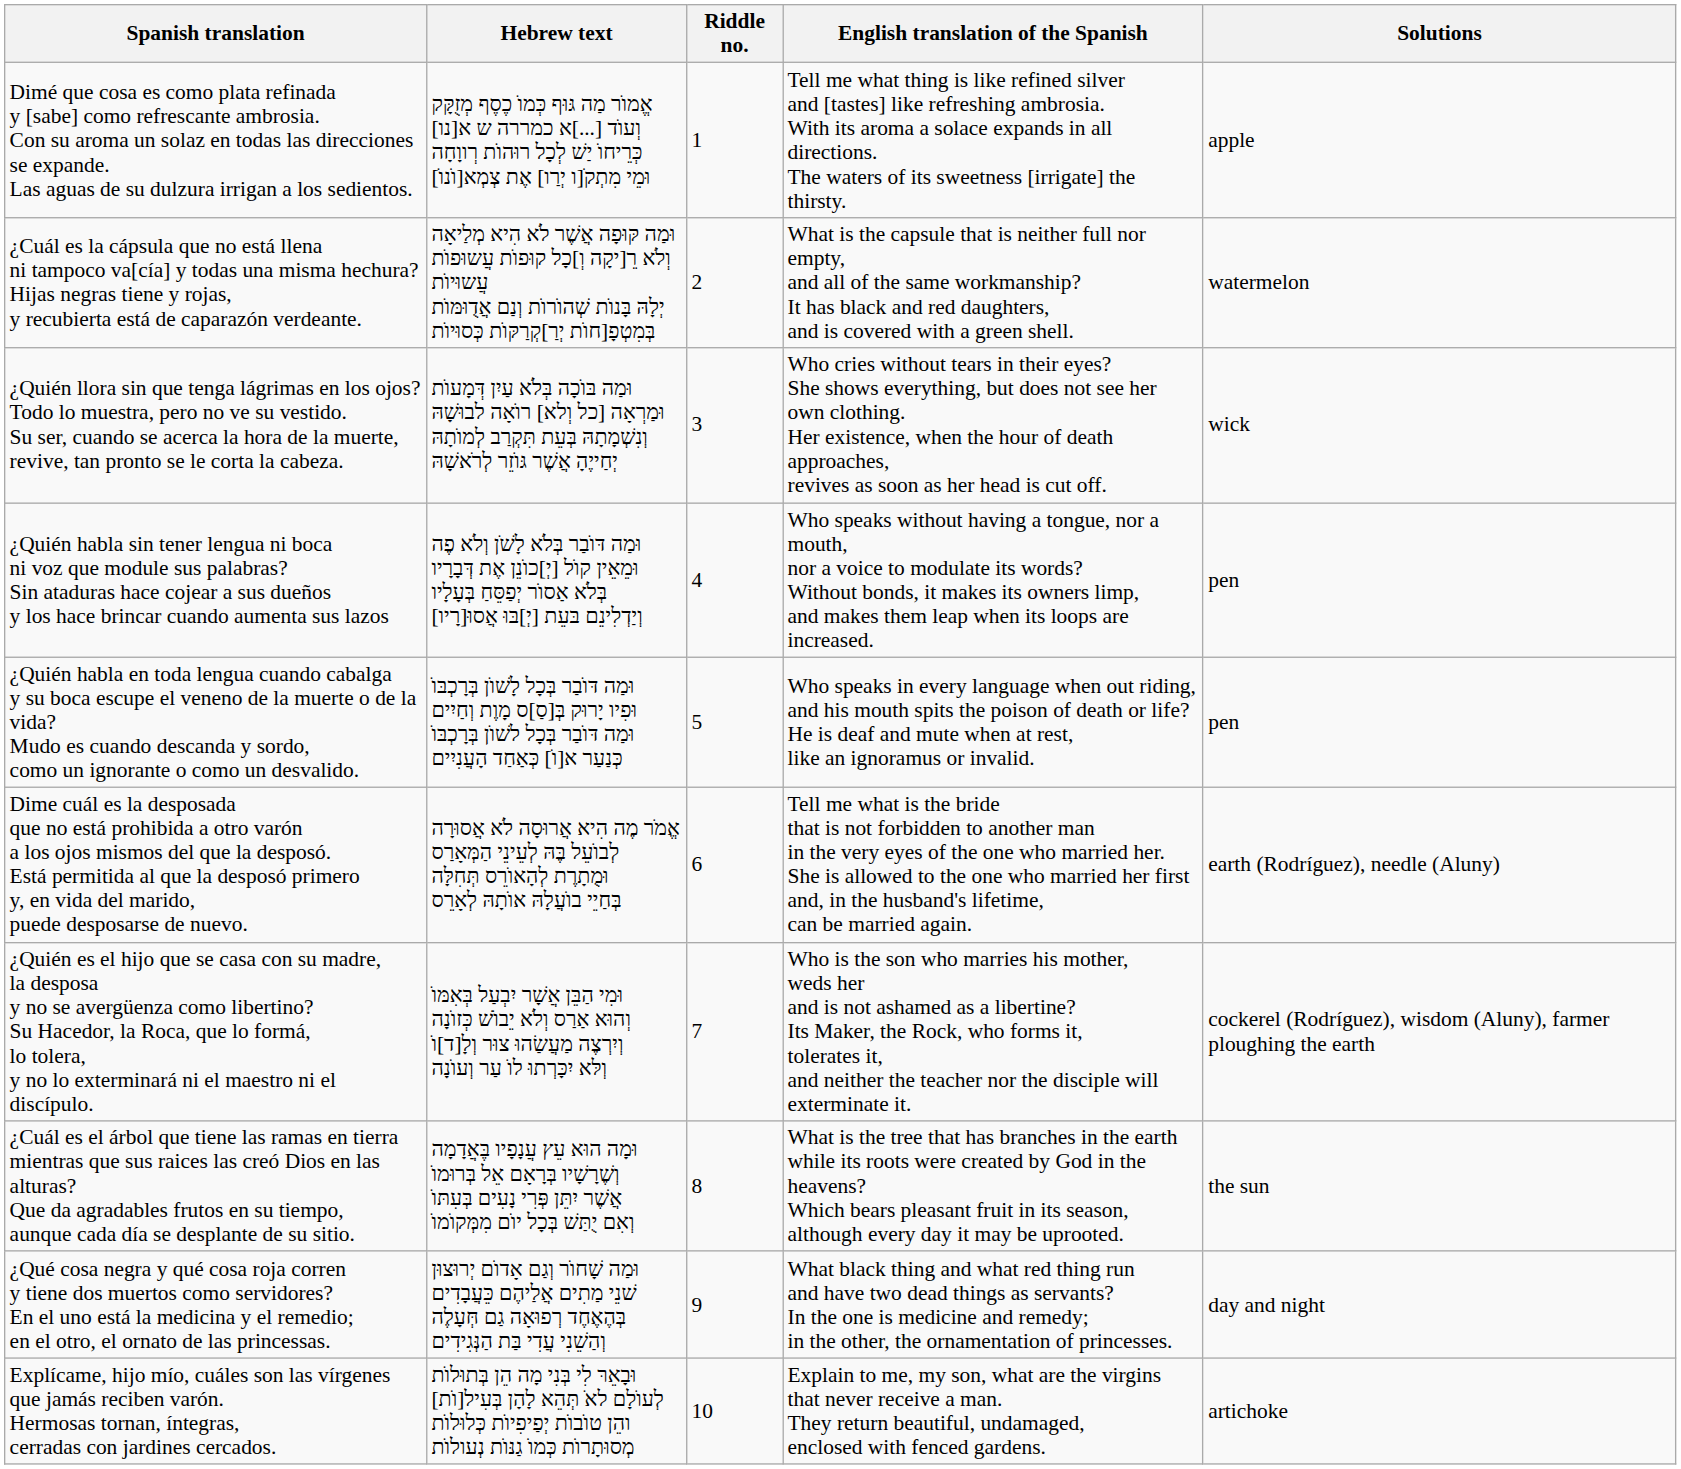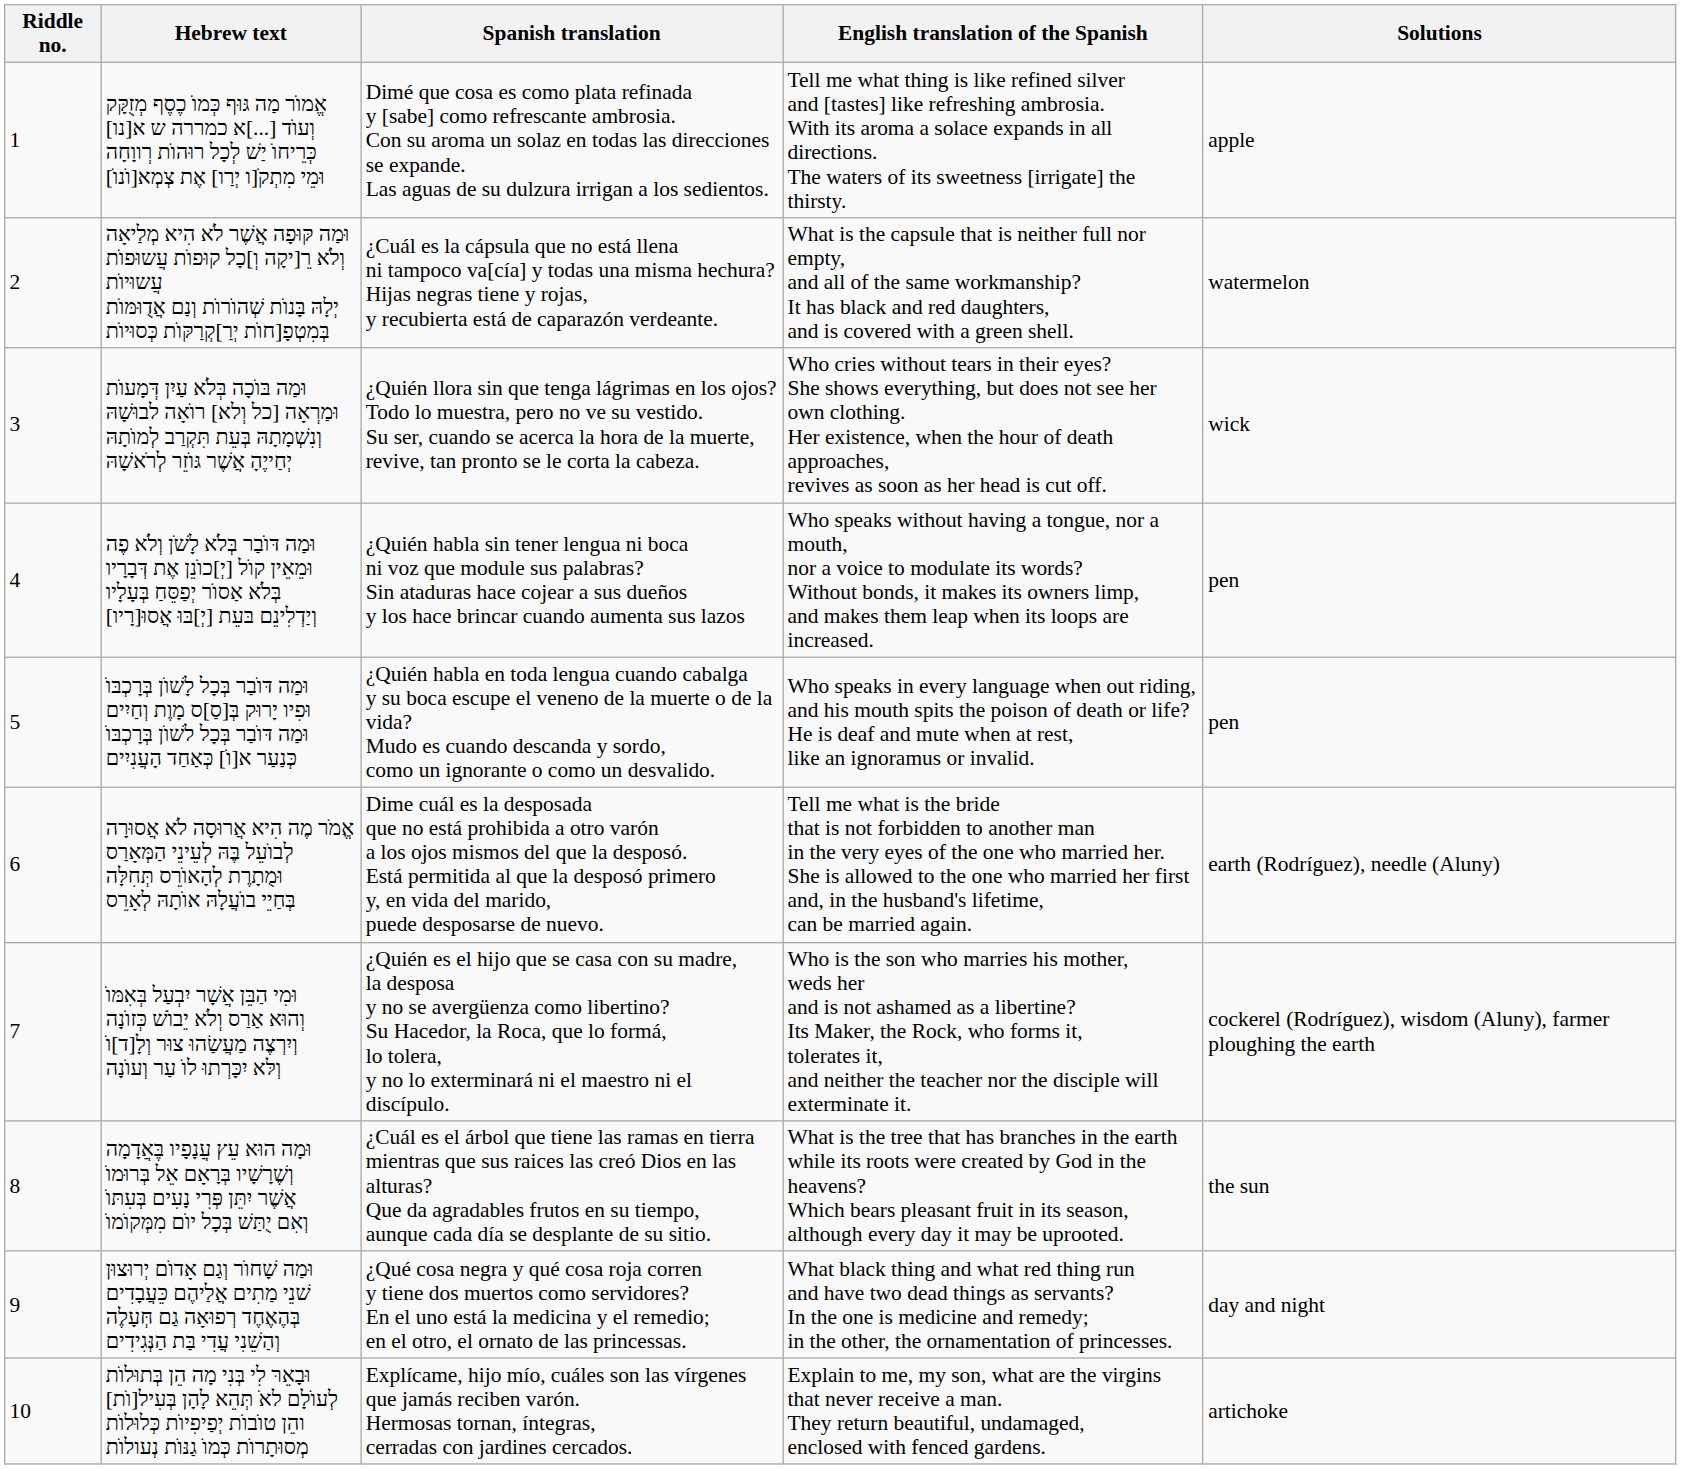columns swapped: (735, 33) <-> (216, 33)
